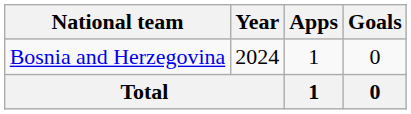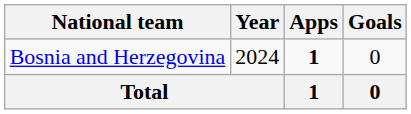(314, 56) normal -> (314, 56) bold
